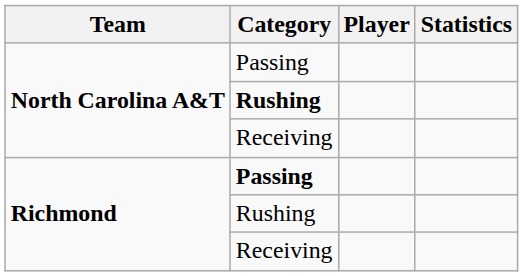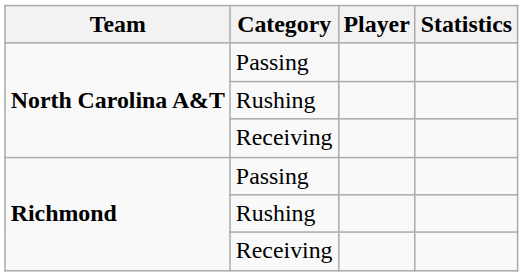(278, 99) bold -> (276, 99) normal
(274, 175) bold -> (272, 175) normal
